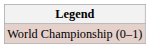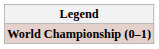(75, 33) normal -> (79, 33) bold
